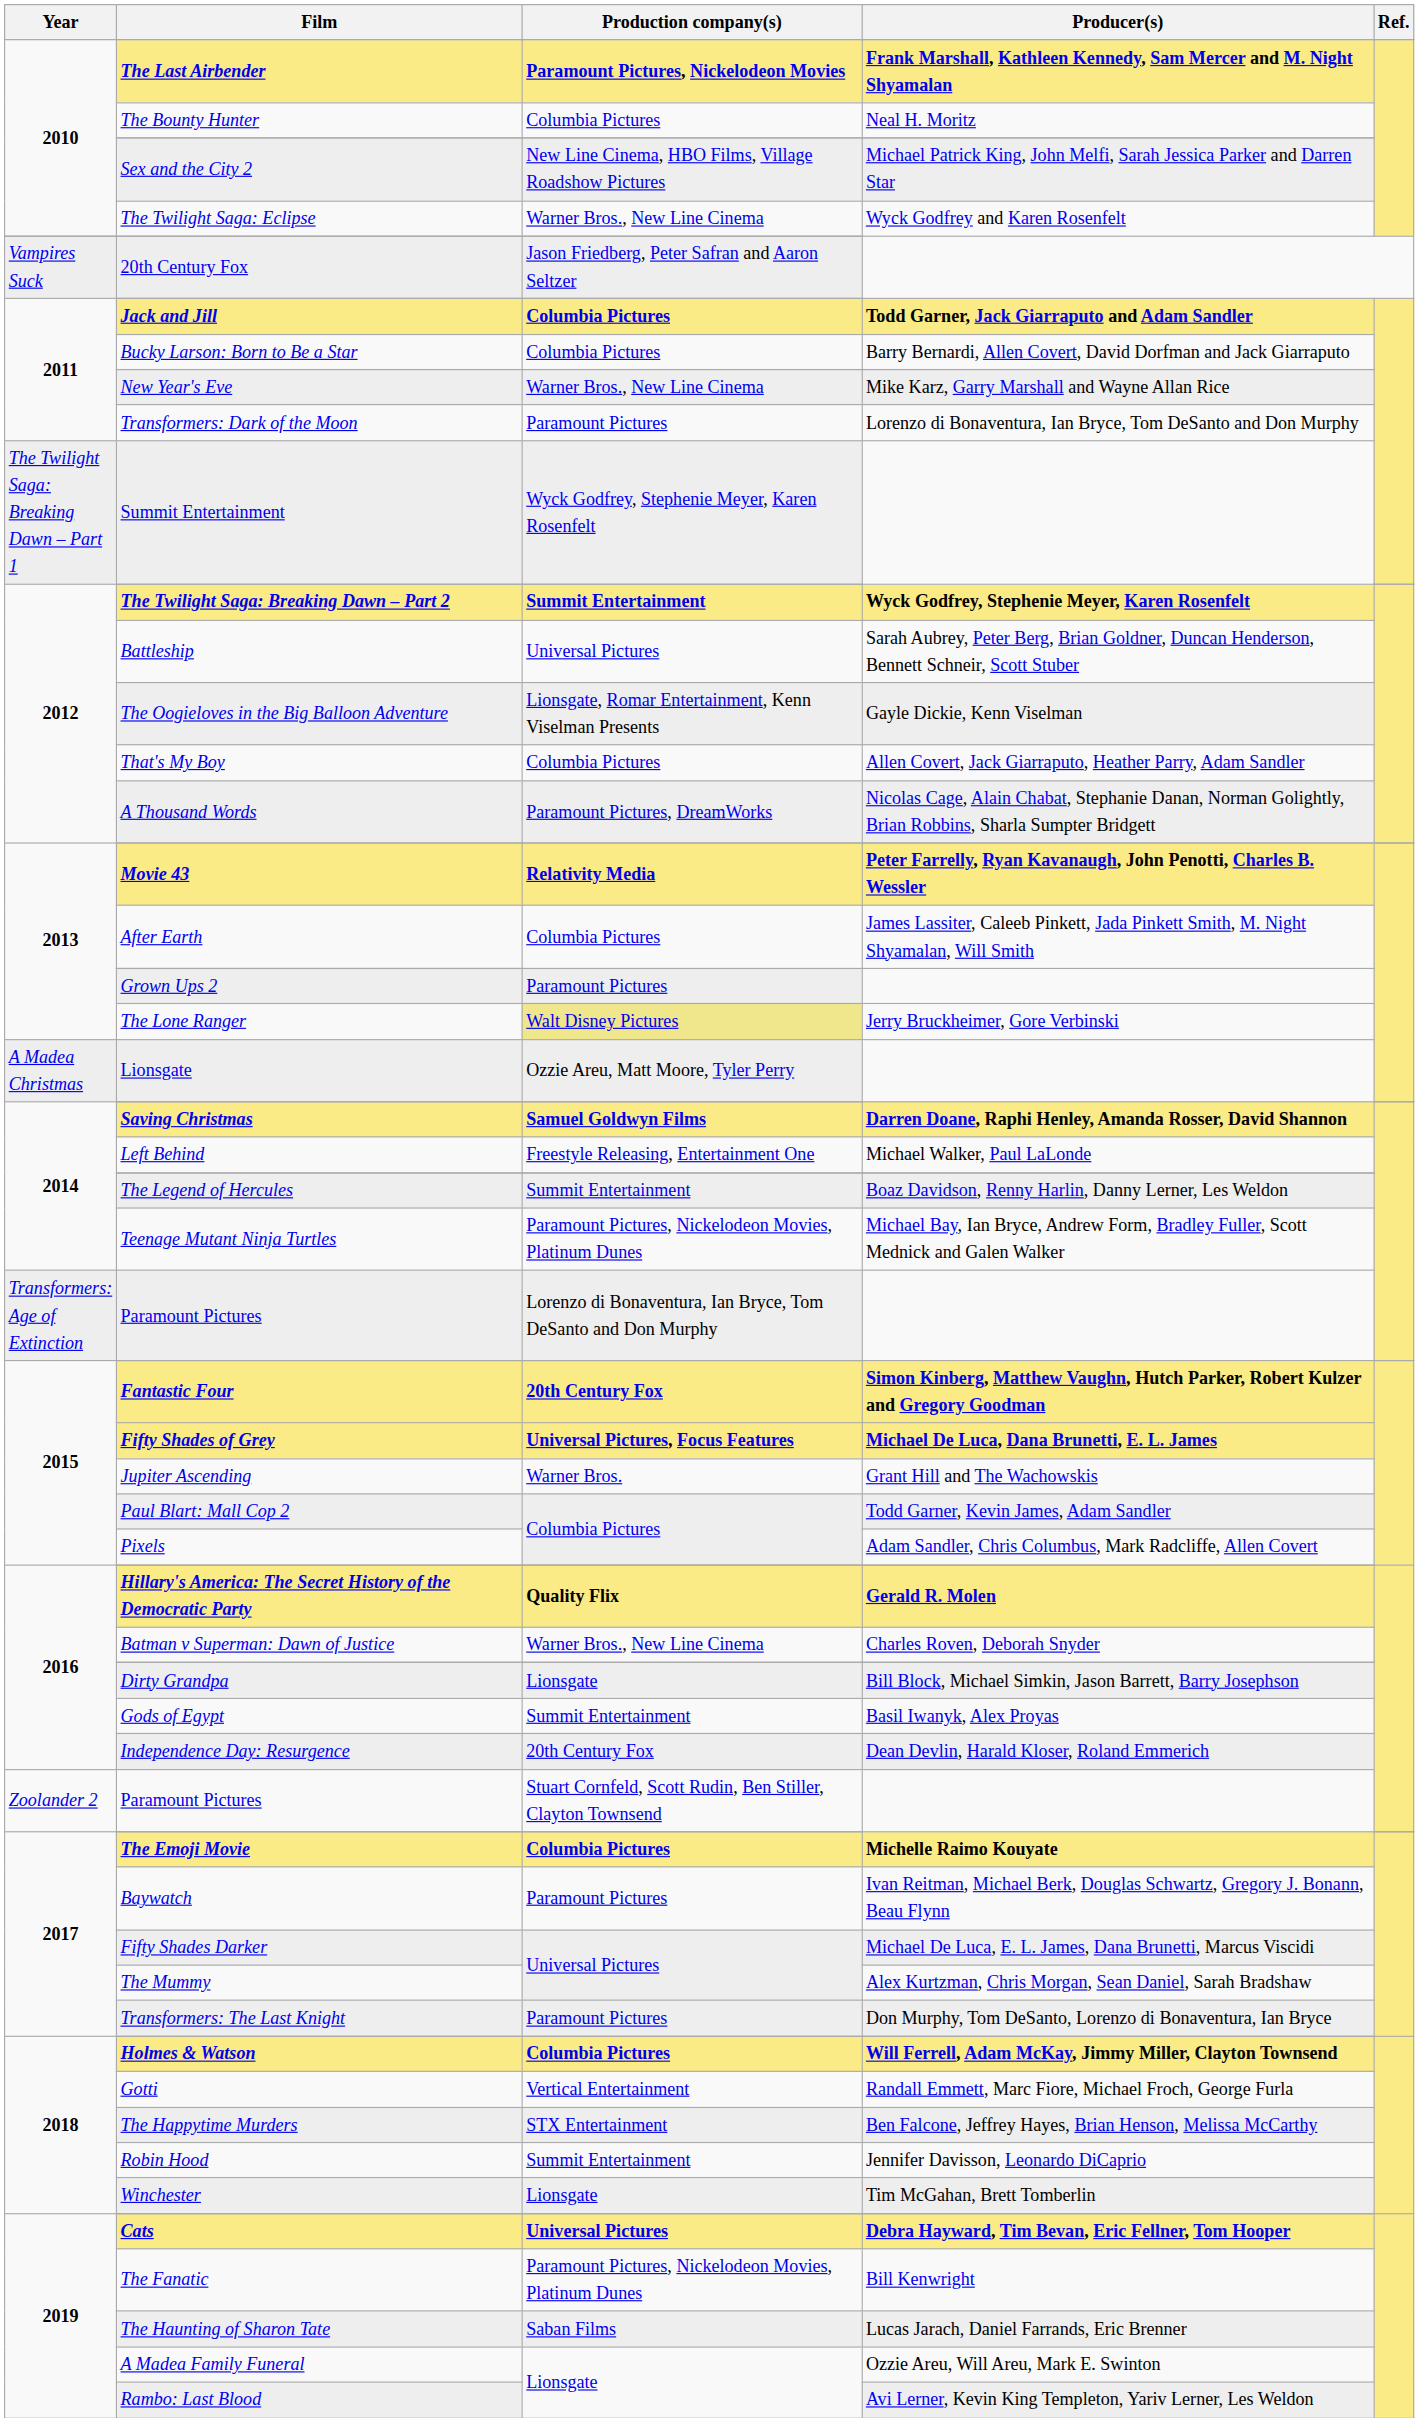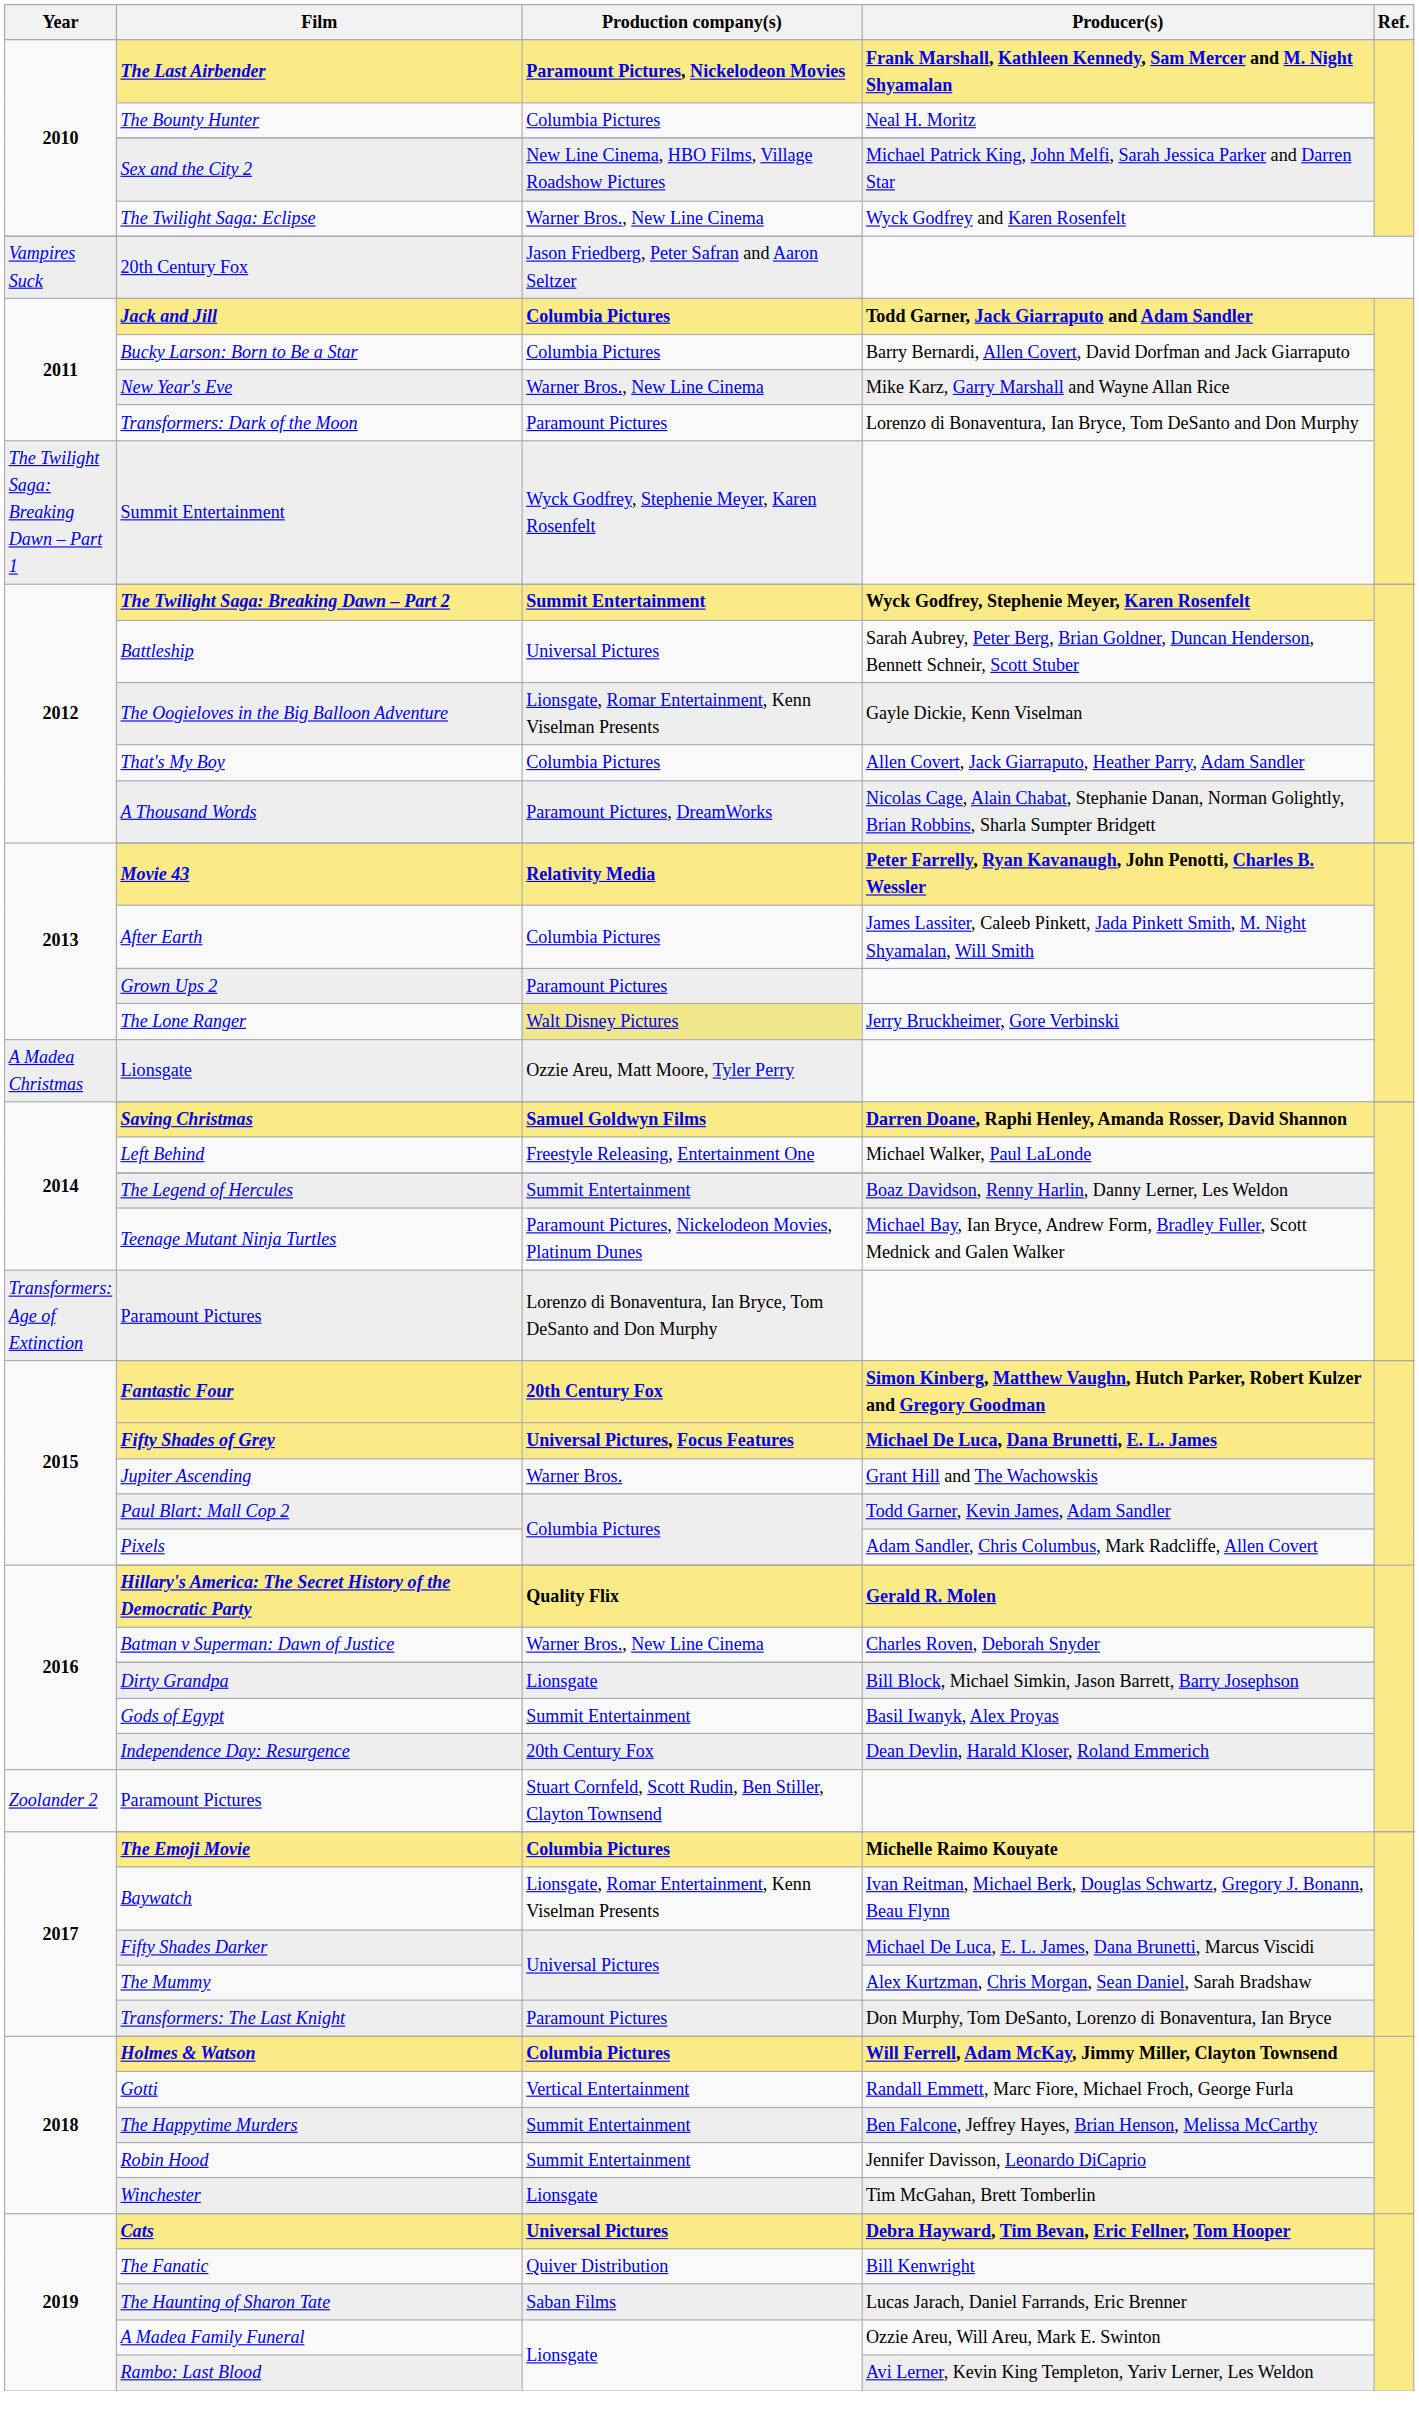(597, 1898) Paramount Pictures -> (669, 1898) Lionsgate, Romar Entertainment, Kenn Viselman Presents
(597, 2124) STX Entertainment -> (608, 2124) Summit Entertainment
(679, 2279) Paramount Pictures, Nickelodeon Movies, Platinum Dunes -> (597, 2266) Quiver Distribution
